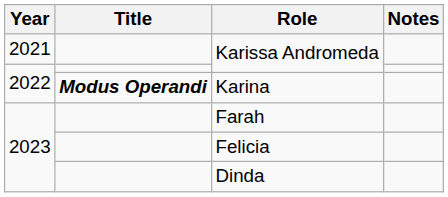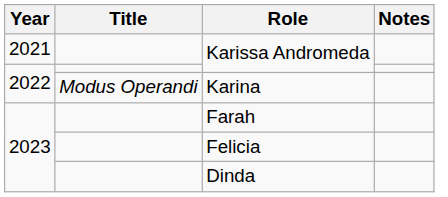(133, 87) bold -> (128, 87) normal
